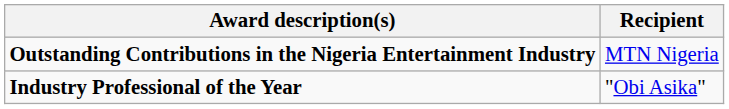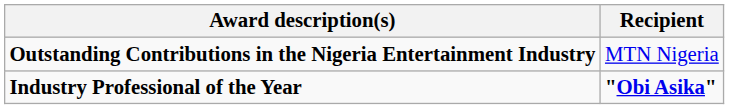(655, 86) normal -> (661, 86) bold
